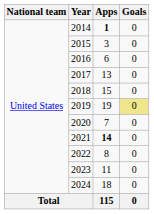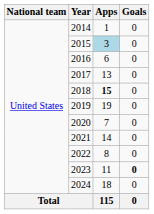(106, 28) bold -> (106, 28) normal
(106, 43) no background -> (106, 43) lightblue background
(106, 91) normal -> (106, 91) bold
(134, 106) khaki background -> (134, 106) no background
(106, 138) bold -> (106, 138) normal
(134, 169) normal -> (134, 169) bold
